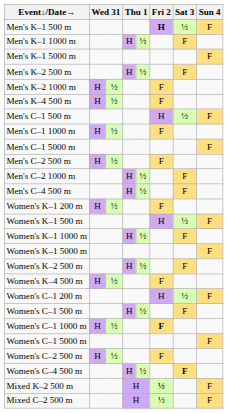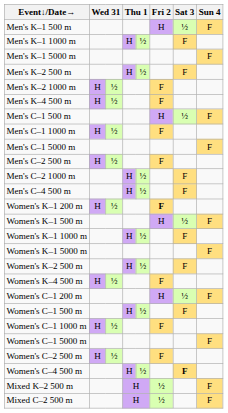(161, 27) bold -> (161, 27) normal
(161, 206) normal -> (161, 206) bold
(161, 326) bold -> (161, 326) normal
(161, 386) bold -> (161, 386) normal
